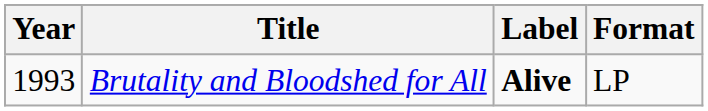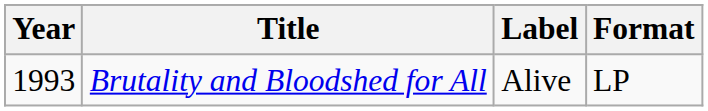(536, 79) bold -> (536, 79) normal
